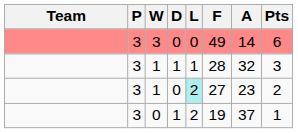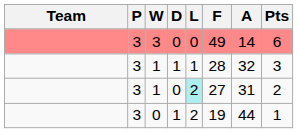(247, 90) 23 -> (247, 90) 31
(247, 115) 37 -> (247, 115) 44
